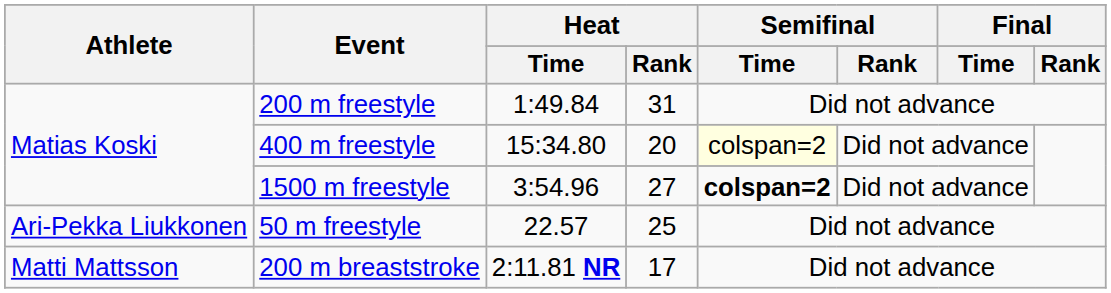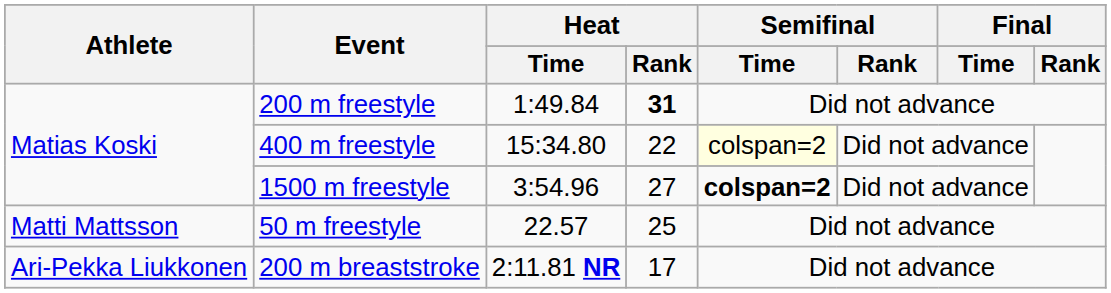(662, 105) normal -> (662, 105) bold
(662, 146) 20 -> (662, 146) 22
(129, 227) Ari-Pekka Liukkonen -> (95, 227) Matti Mattsson
(95, 268) Matti Mattsson -> (129, 268) Ari-Pekka Liukkonen
